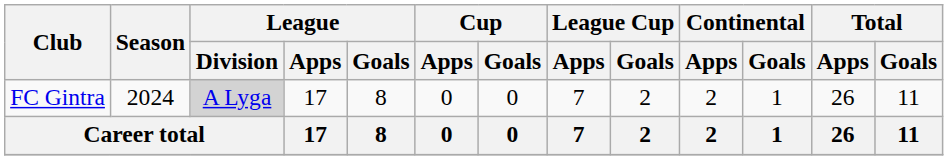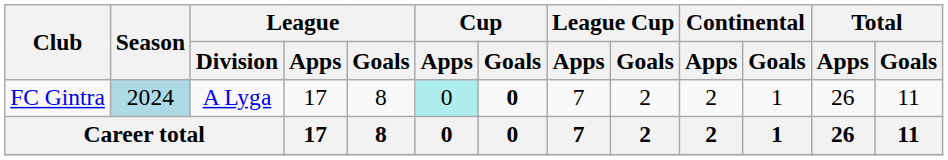(150, 97) no background -> (150, 97) lightblue background
(237, 97) lightgrey background -> (237, 97) no background
(447, 97) no background -> (447, 97) paleturquoise background
(512, 97) normal -> (512, 97) bold
